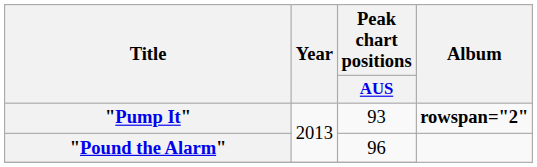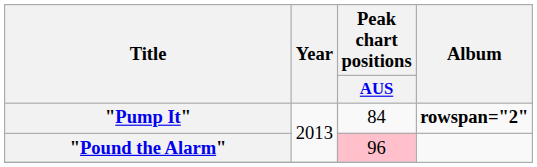(377, 117) 93 -> (377, 117) 84
(377, 147) no background -> (377, 147) pink background
